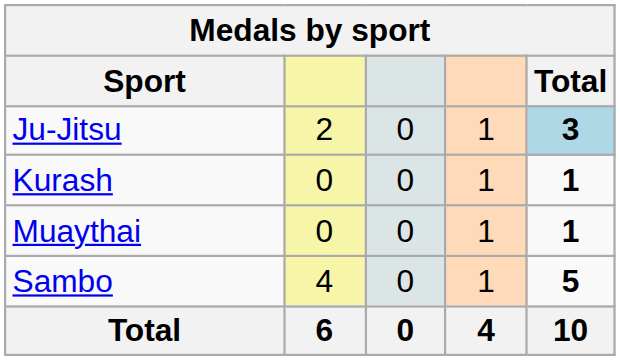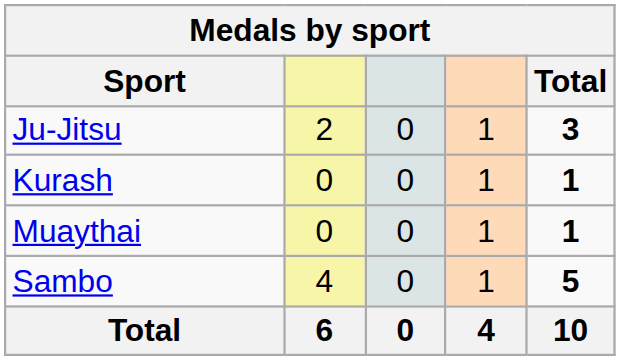(571, 131) lightblue background -> (571, 131) no background
